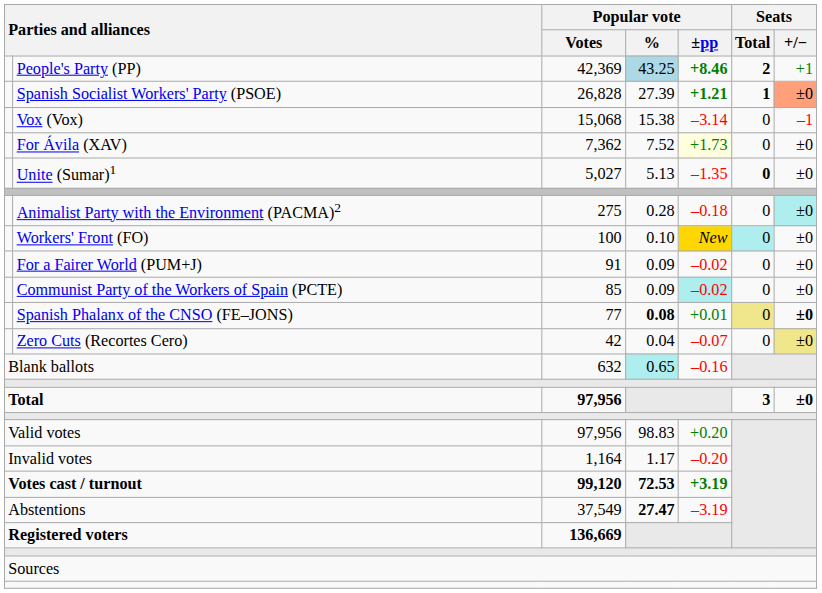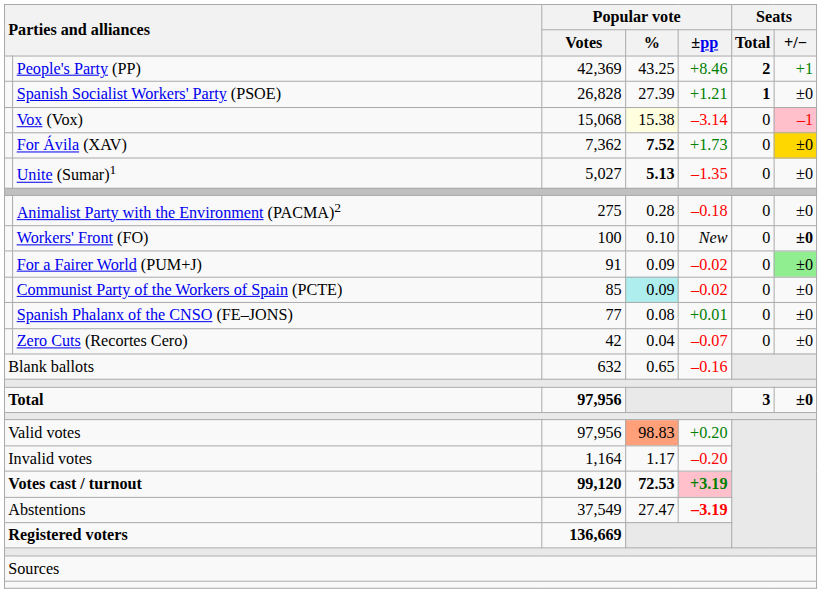(656, 68) lightblue background -> (656, 68) no background
(709, 68) bold -> (709, 68) normal
(709, 94) bold -> (709, 94) normal
(805, 94) lightsalmon background -> (805, 94) no background
(656, 119) no background -> (656, 119) lightyellow background
(805, 119) no background -> (805, 119) pink background
(660, 145) normal -> (660, 145) bold
(709, 145) lightyellow background -> (709, 145) no background
(805, 145) no background -> (805, 145) gold background
(660, 173) normal -> (660, 173) bold
(766, 173) bold -> (766, 173) normal
(805, 210) paleturquoise background -> (805, 210) no background
(713, 238) gold background -> (713, 238) no background
(766, 238) paleturquoise background -> (766, 238) no background
(805, 238) normal -> (805, 238) bold
(805, 264) no background -> (805, 264) lightgreen background
(660, 289) no background -> (660, 289) paleturquoise background
(709, 289) paleturquoise background -> (709, 289) no background
(660, 315) bold -> (660, 315) normal
(766, 315) khaki background -> (766, 315) no background
(805, 315) bold -> (805, 315) normal
(805, 341) khaki background -> (805, 341) no background
(660, 366) paleturquoise background -> (660, 366) no background
(656, 432) no background -> (656, 432) lightsalmon background
(709, 484) no background -> (709, 484) pink background
(656, 509) bold -> (656, 509) normal
(709, 509) normal -> (709, 509) bold
